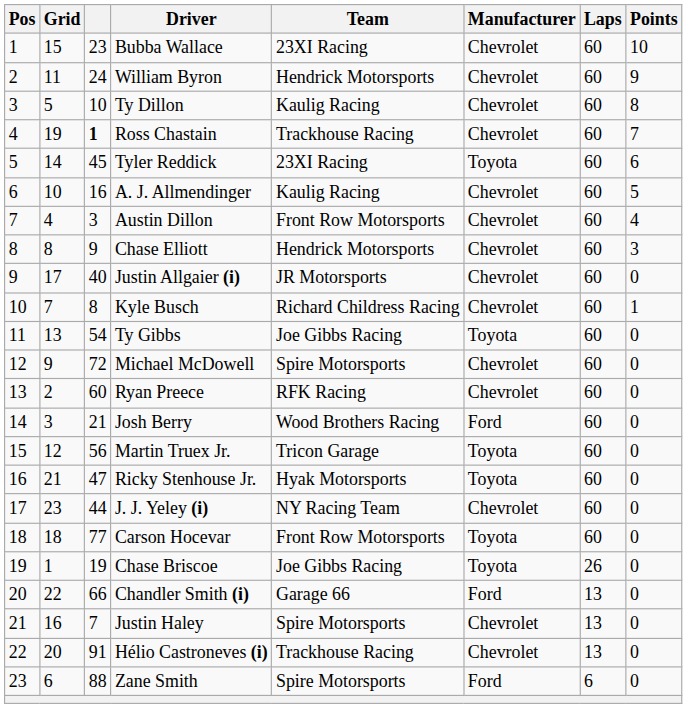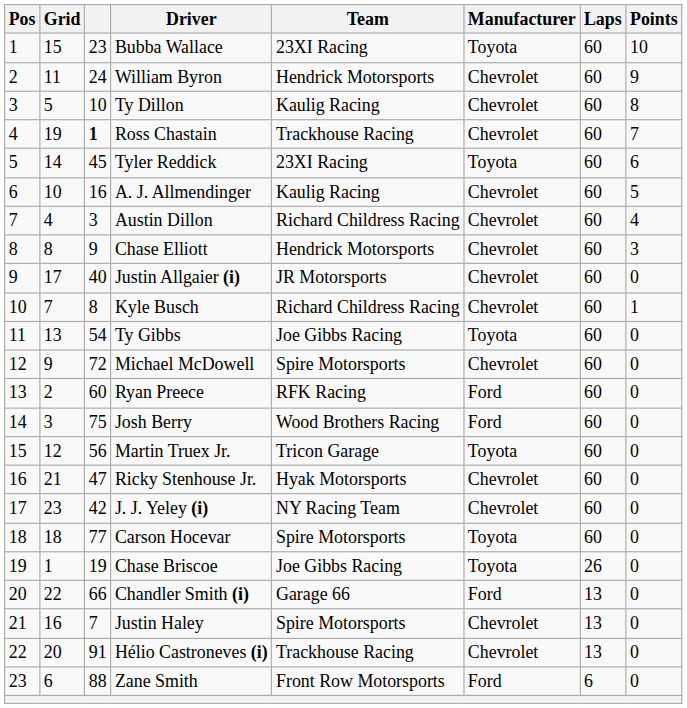(503, 47) Chevrolet -> (493, 47) Toyota
(360, 220) Front Row Motorsports -> (368, 220) Richard Childress Racing
(503, 392) Chevrolet -> (485, 392) Ford
(98, 421) 21 -> (98, 421) 75
(493, 479) Toyota -> (503, 479) Chevrolet
(98, 507) 44 -> (98, 507) 42
(360, 536) Front Row Motorsports -> (341, 536) Spire Motorsports
(341, 680) Spire Motorsports -> (360, 680) Front Row Motorsports
